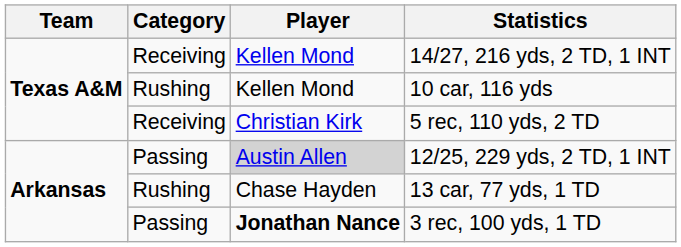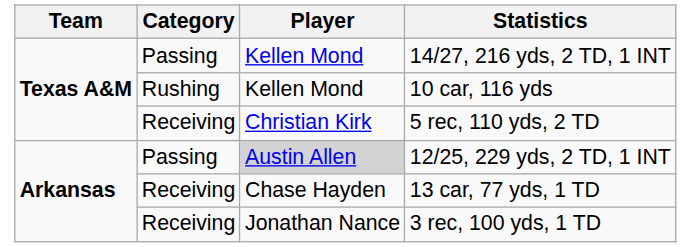(179, 55) Receiving -> (180, 55) Passing
(171, 190) Rushing -> (189, 190) Receiving
(170, 224) Passing -> (189, 224) Receiving
(318, 224) bold -> (323, 224) normal
